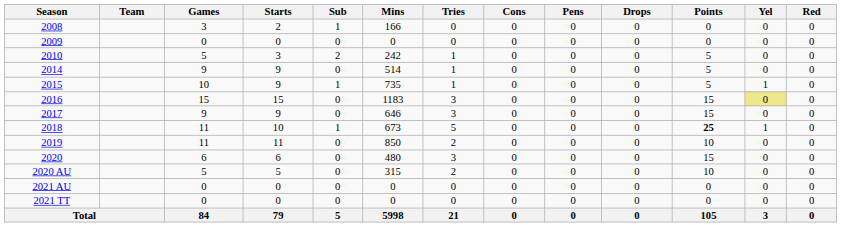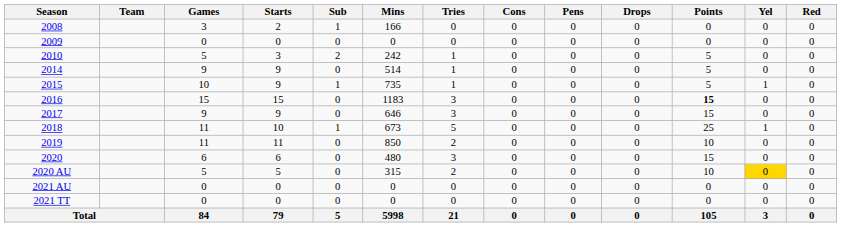(708, 99) normal -> (708, 99) bold
(765, 99) khaki background -> (765, 99) no background
(708, 128) bold -> (708, 128) normal
(765, 171) no background -> (765, 171) gold background
